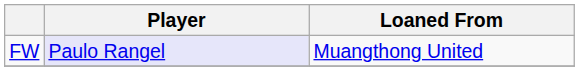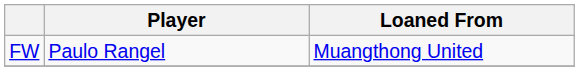(107, 51) lavender background -> (107, 51) no background
